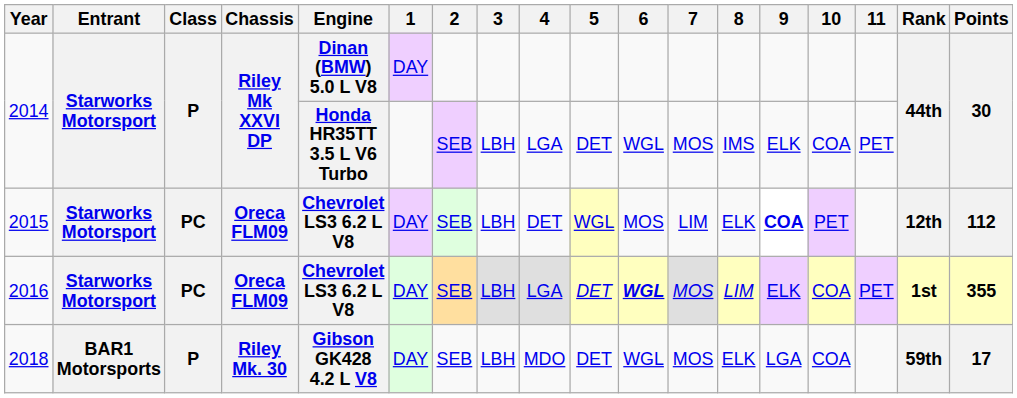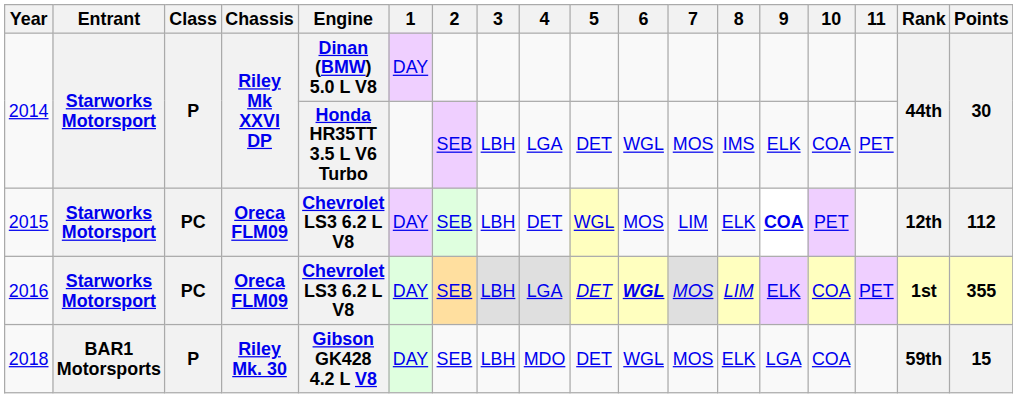(981, 359) 17 -> (981, 359) 15
